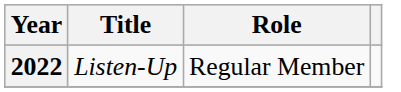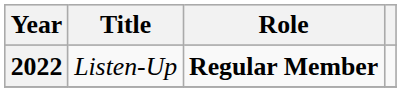(277, 65) normal -> (284, 65) bold
